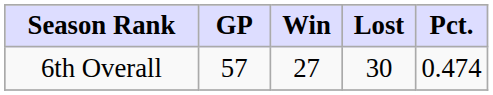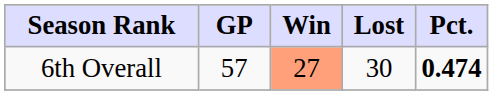(307, 68) no background -> (307, 68) lightsalmon background
(451, 68) normal -> (451, 68) bold
